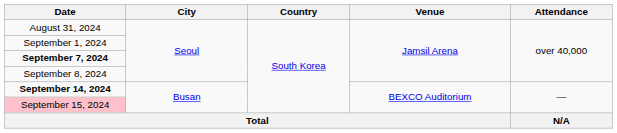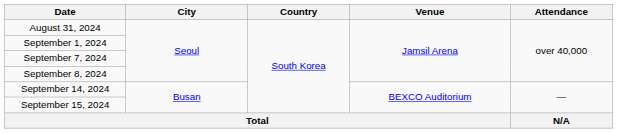(65, 58) bold -> (65, 58) normal
(65, 89) bold -> (65, 89) normal
(65, 105) pink background -> (65, 105) no background
